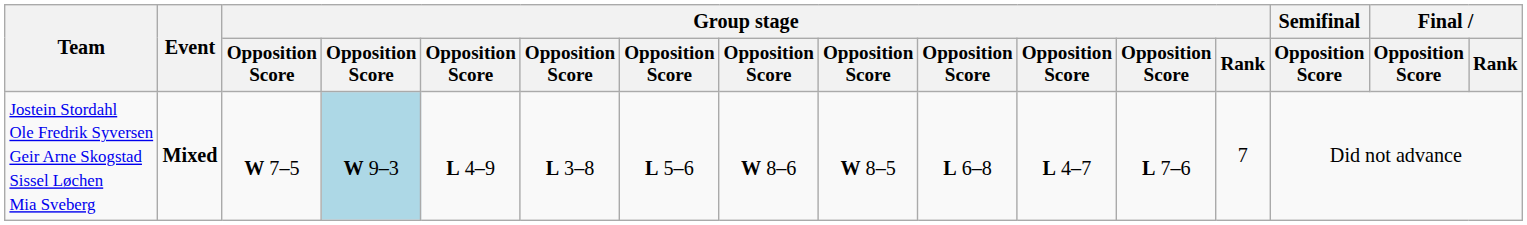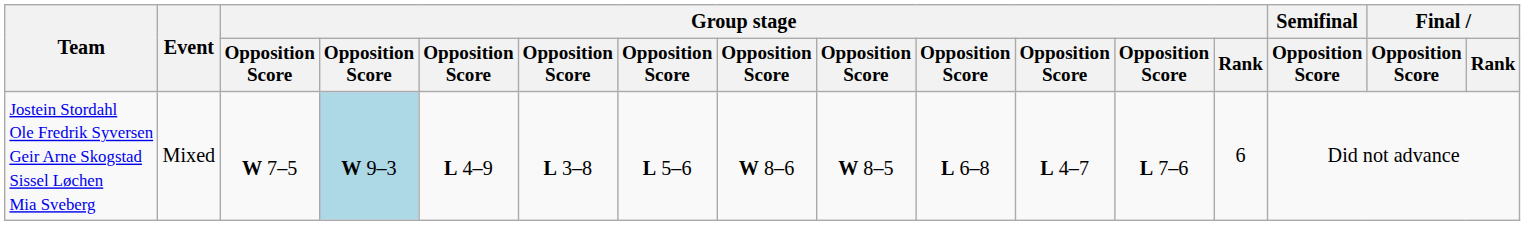(190, 156) bold -> (189, 156) normal
(1243, 156) 7 -> (1241, 156) 6
